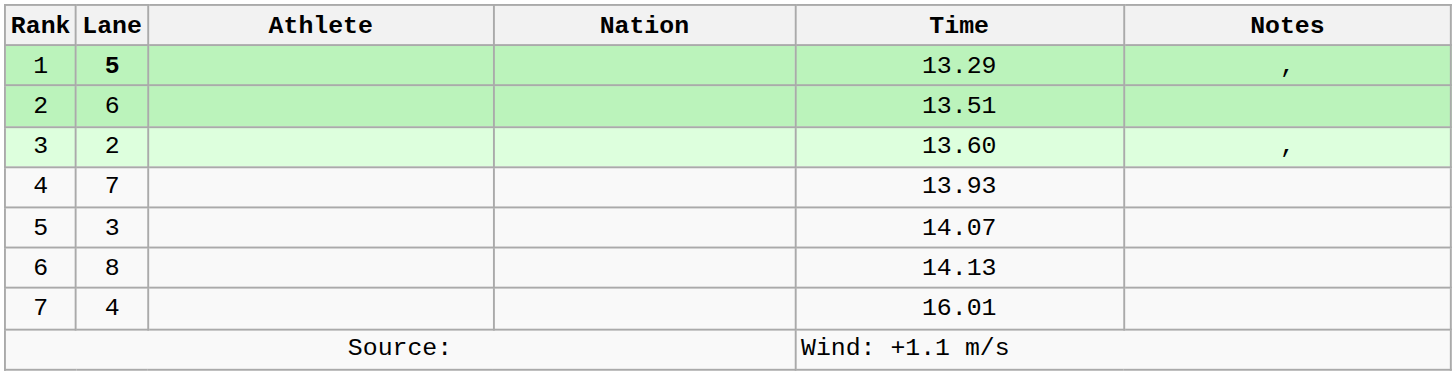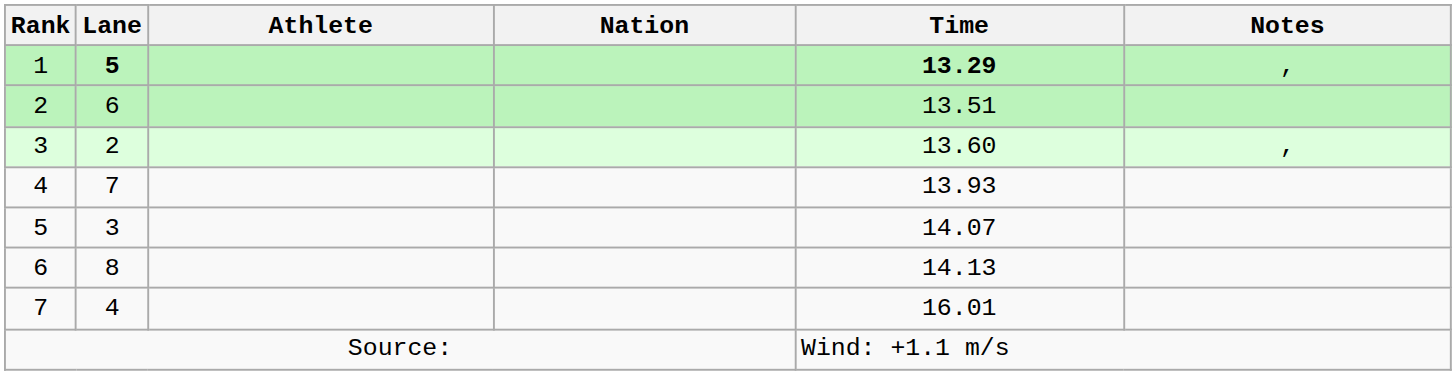(959, 66) normal -> (959, 66) bold
